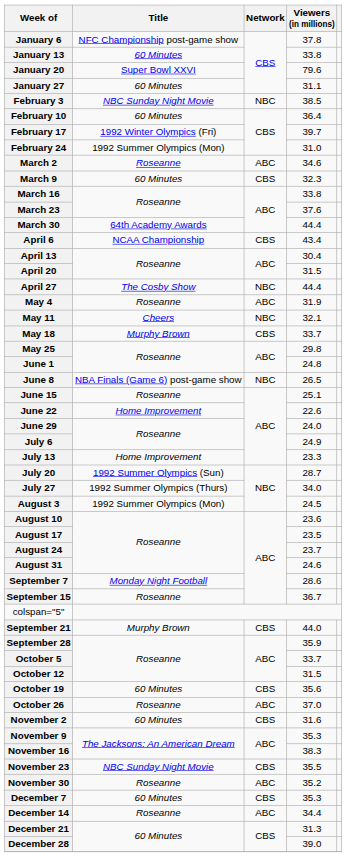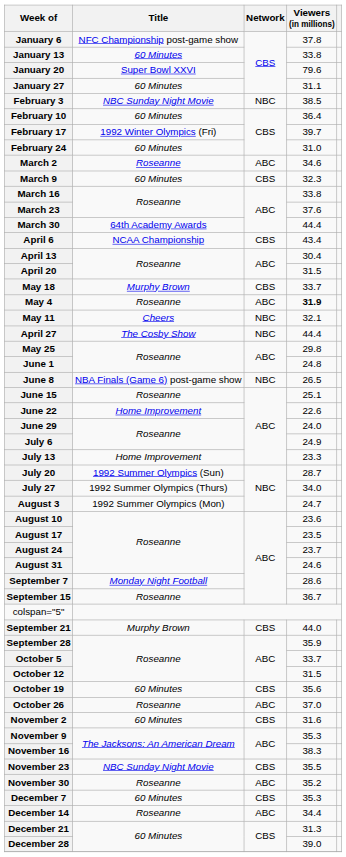(158, 147) 1992 Summer Olympics (Mon) -> (158, 147) 60 Minutes
rows swapped: (39, 287) <-> (39, 333)
(312, 302) normal -> (312, 302) bold
(312, 503) 24.5 -> (312, 503) 24.7
